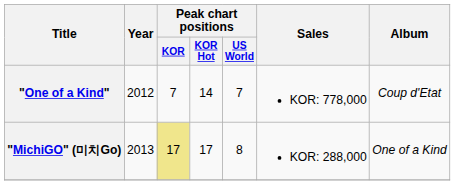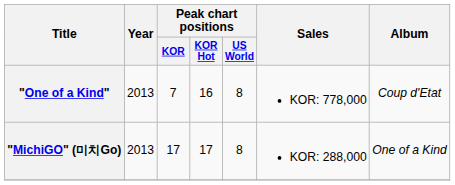(141, 93) 2012 -> (141, 93) 2013
(206, 93) 14 -> (206, 93) 16
(239, 93) 7 -> (239, 93) 8
(173, 151) khaki background -> (173, 151) no background
